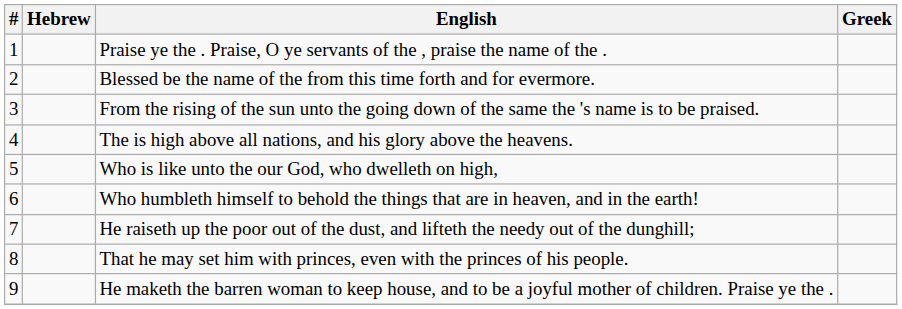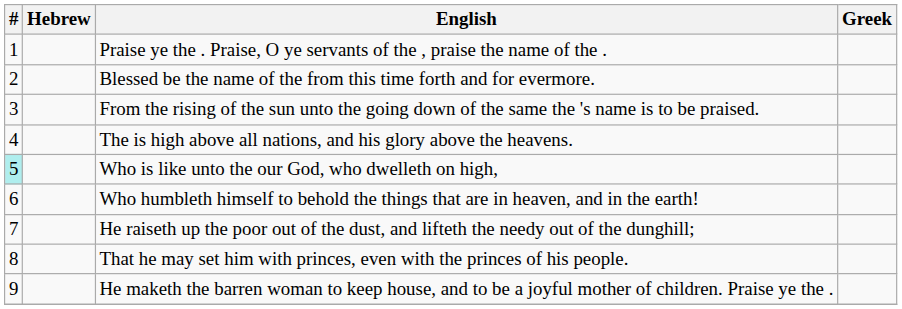(14, 169) no background -> (14, 169) paleturquoise background
